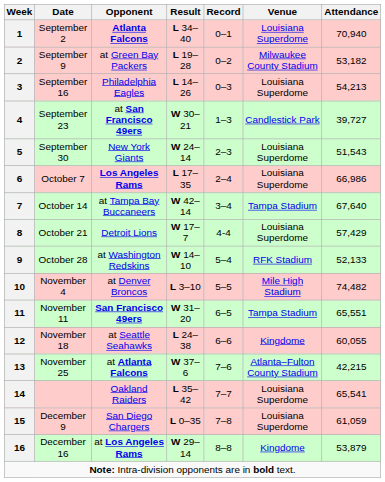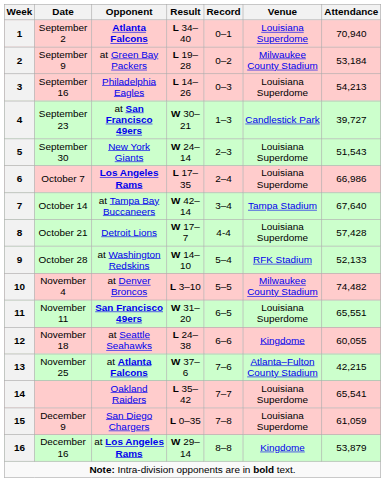(351, 60) 53,182 -> (351, 60) 53,184
(351, 233) 57,429 -> (351, 233) 57,428
(282, 286) Mile High Stadium -> (282, 286) Milwaukee County Stadium
(282, 313) Tampa Stadium -> (282, 313) Louisiana Superdome
